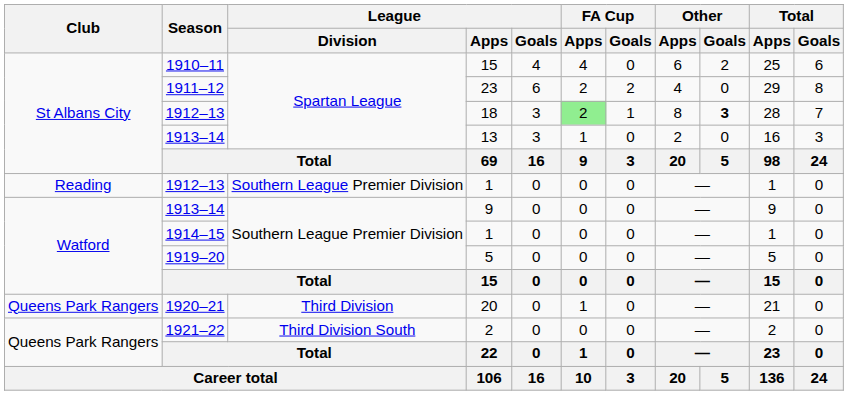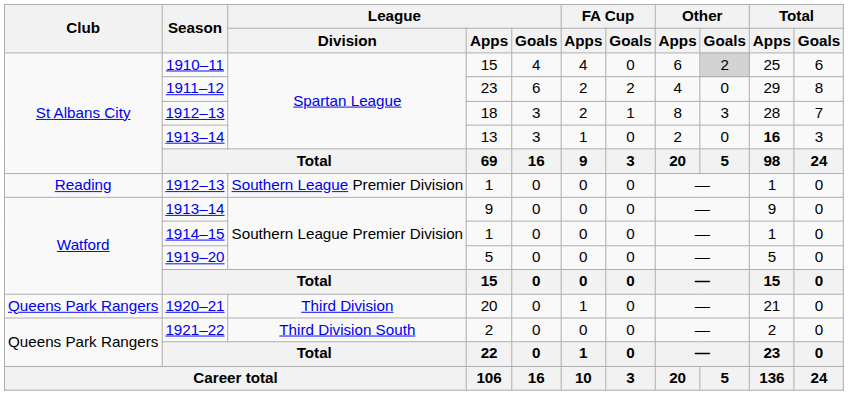(725, 64) no background -> (725, 64) lightgrey background
(583, 112) lightgreen background -> (583, 112) no background
(725, 112) bold -> (725, 112) normal
(772, 137) normal -> (772, 137) bold
